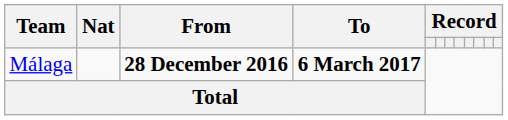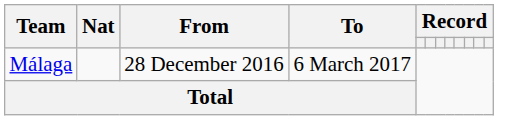(206, 64) bold -> (204, 64) normal
(359, 64) bold -> (352, 64) normal
